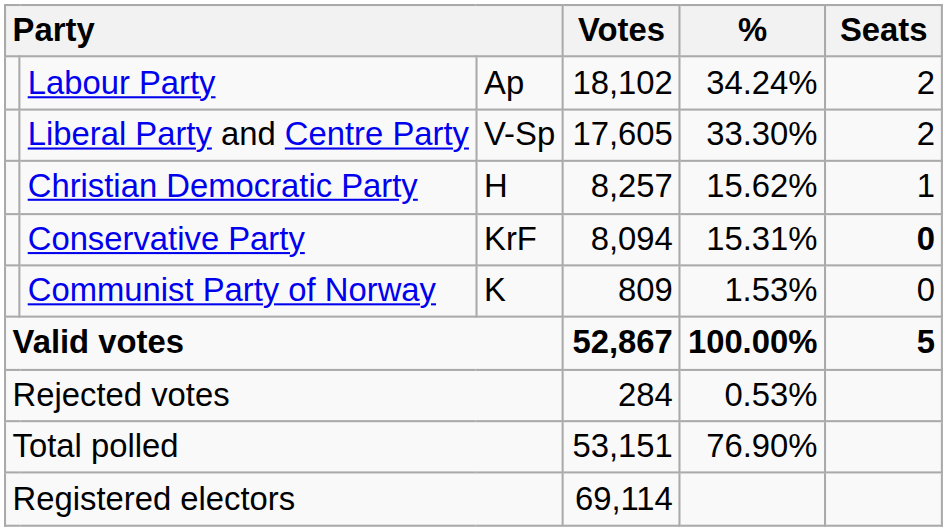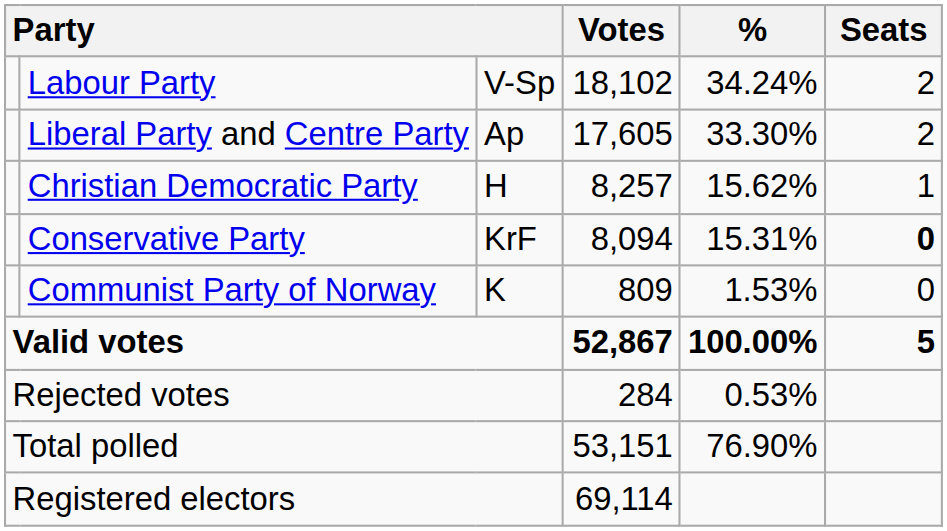(504, 82) Ap -> (520, 82) V-Sp
(520, 134) V-Sp -> (504, 134) Ap
